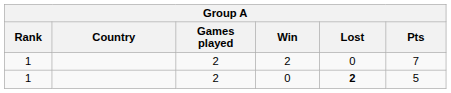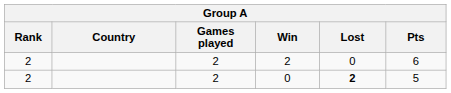(28, 61) 1 -> (28, 61) 2
(416, 61) 7 -> (416, 61) 6
(28, 79) 1 -> (28, 79) 2
